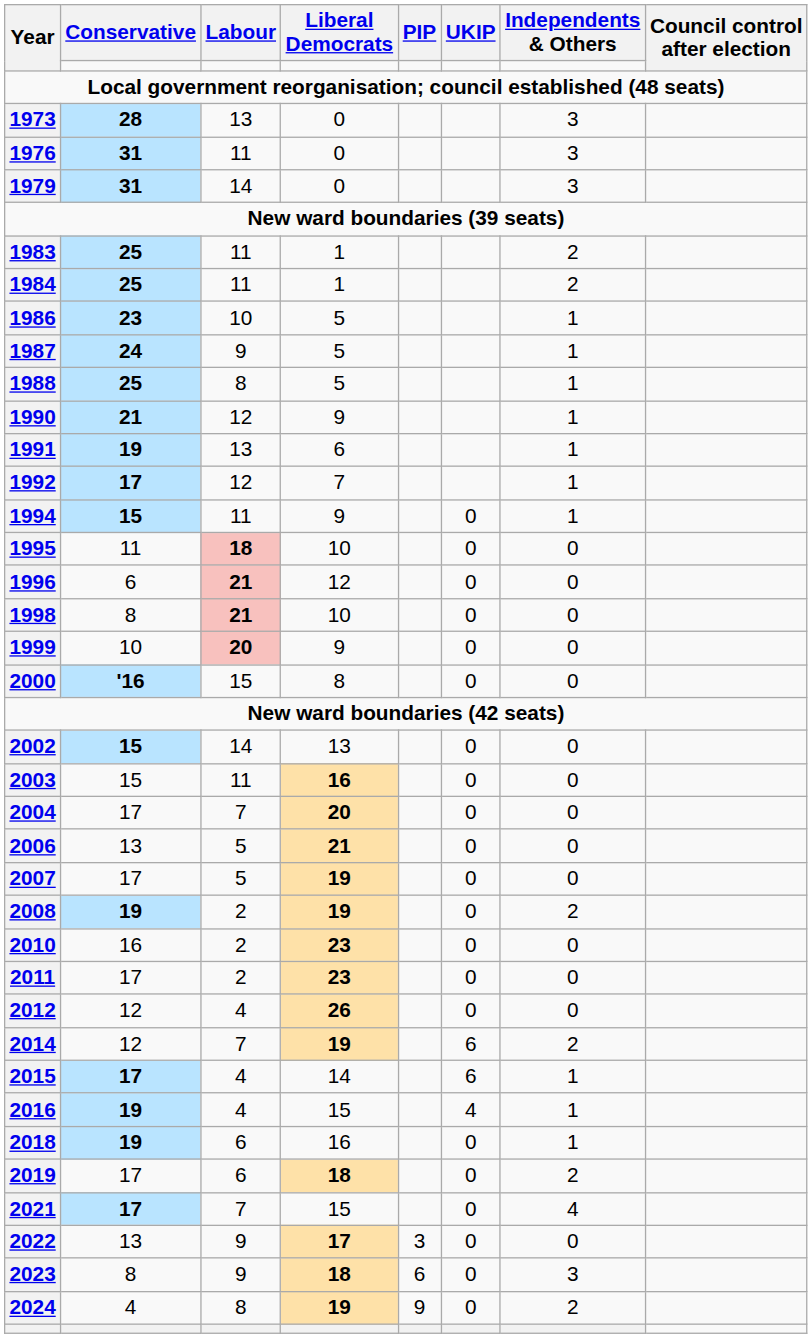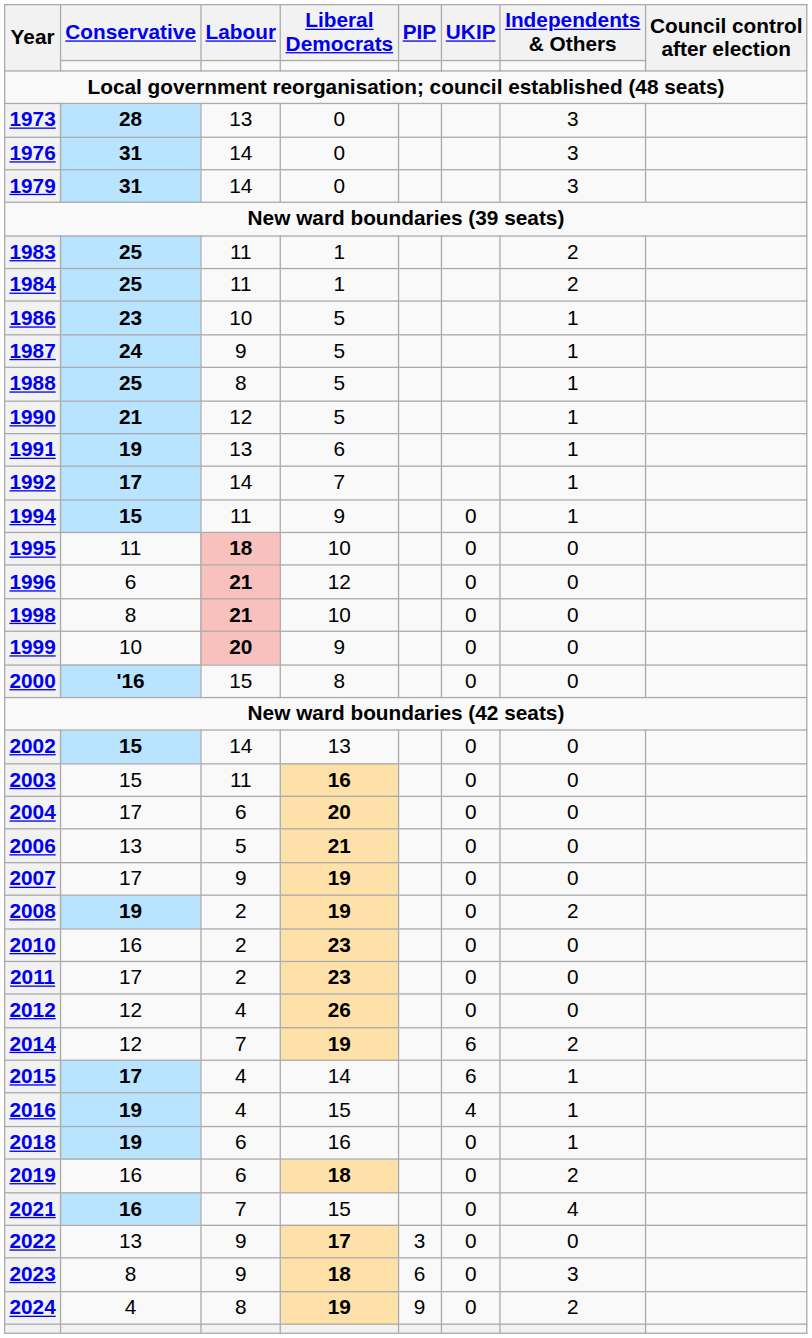(241, 152) 11 -> (241, 152) 14
(339, 416) 9 -> (339, 416) 5
(241, 482) 12 -> (241, 482) 14
(241, 812) 7 -> (241, 812) 6
(241, 878) 5 -> (241, 878) 9
(131, 1175) 17 -> (131, 1175) 16
(131, 1208) 17 -> (131, 1208) 16
